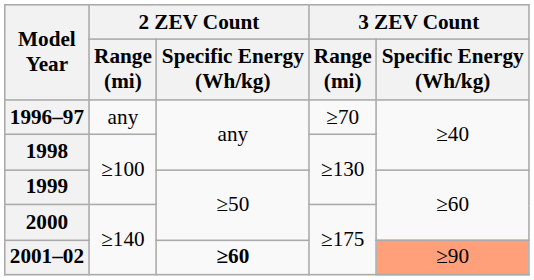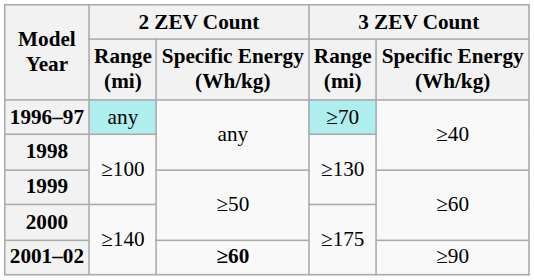(123, 116) no background -> (123, 116) paleturquoise background
(343, 116) no background -> (343, 116) paleturquoise background
(453, 256) lightsalmon background -> (453, 256) no background
